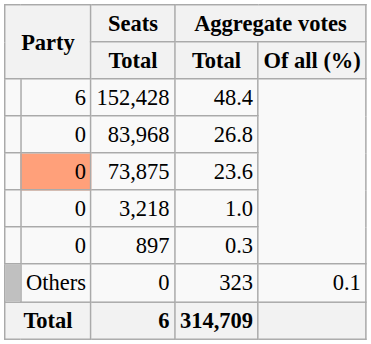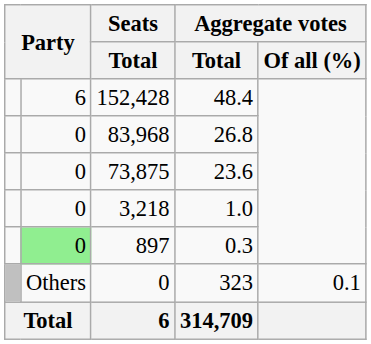(80, 171) lightsalmon background -> (80, 171) no background
(80, 245) no background -> (80, 245) lightgreen background
